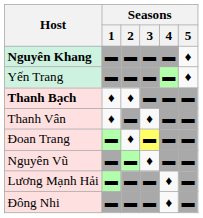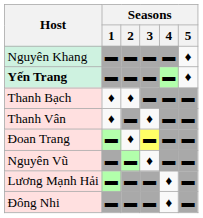(50, 56) bold -> (47, 56) normal
(35, 77) normal -> (37, 77) bold
(42, 98) bold -> (39, 98) normal
